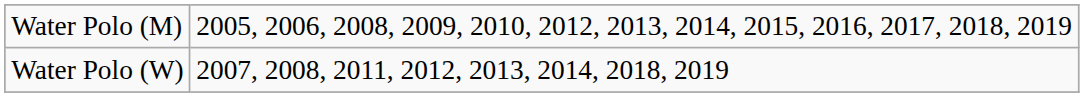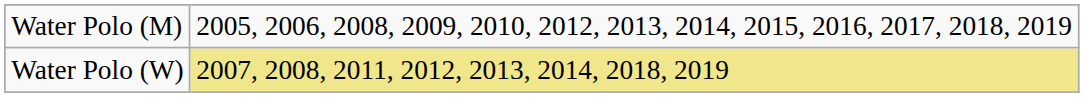(463, 69) no background -> (463, 69) khaki background
